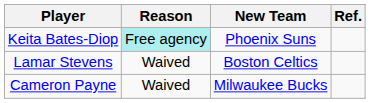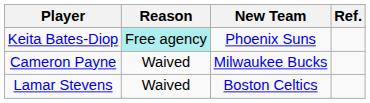rows swapped: (63, 62) <-> (63, 86)
